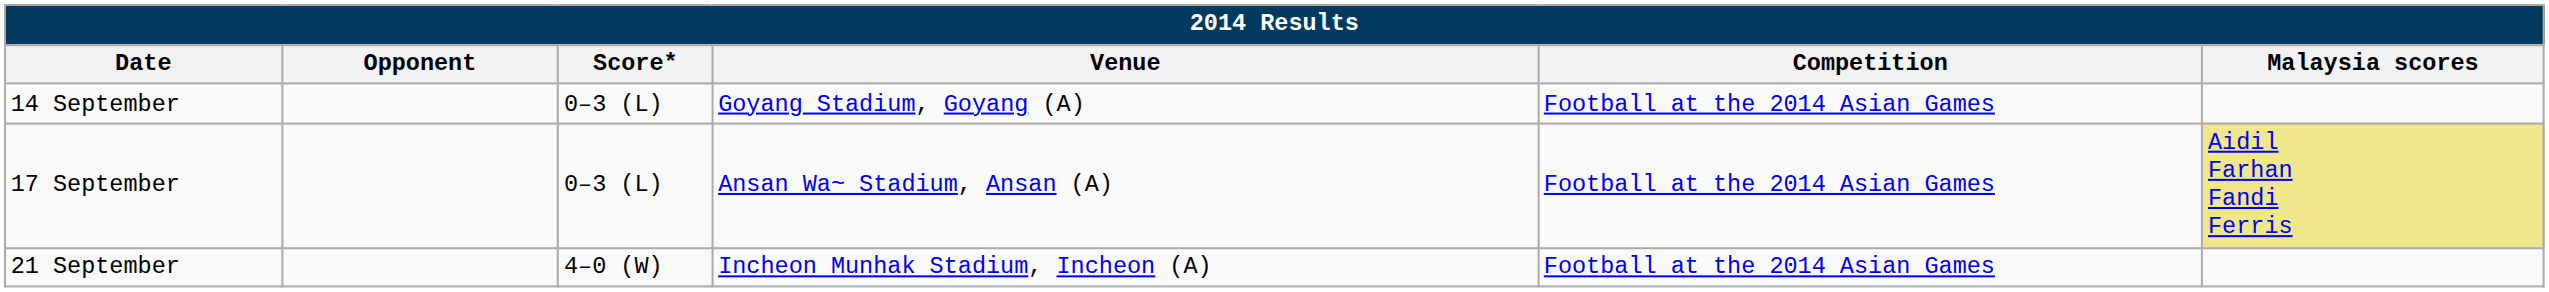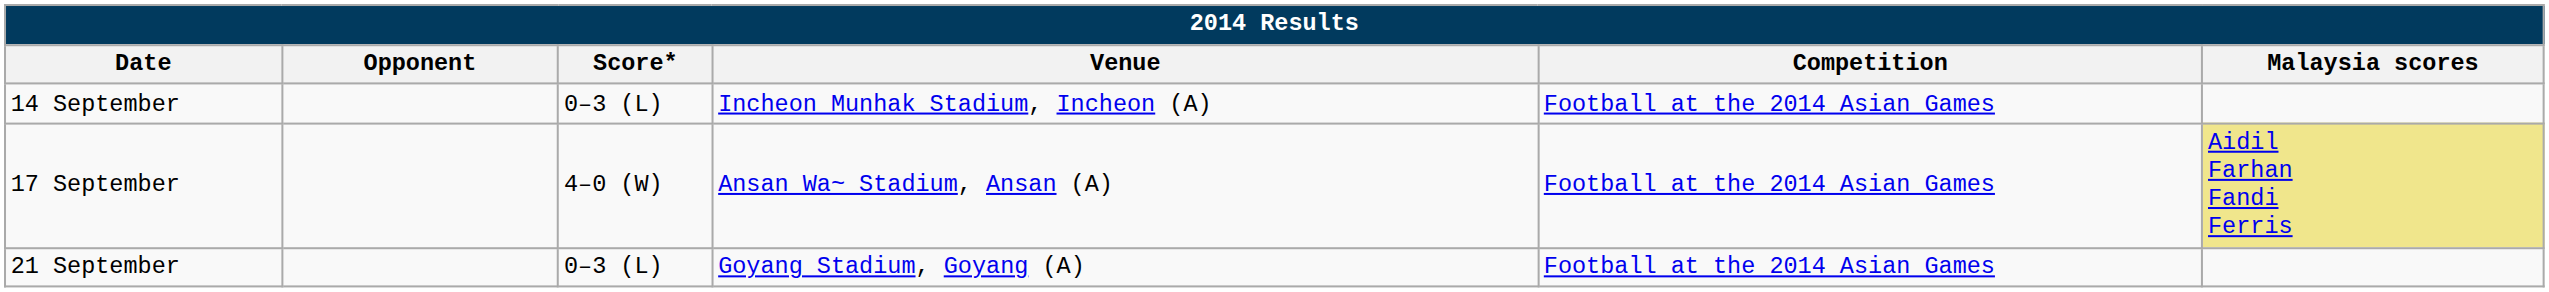(901, 103) Goyang Stadium, Goyang (A) -> (965, 103) Incheon Munhak Stadium, Incheon (A)
(613, 185) 0–3 (L) -> (613, 185) 4–0 (W)
(613, 267) 4–0 (W) -> (613, 267) 0–3 (L)
(965, 267) Incheon Munhak Stadium, Incheon (A) -> (901, 267) Goyang Stadium, Goyang (A)
